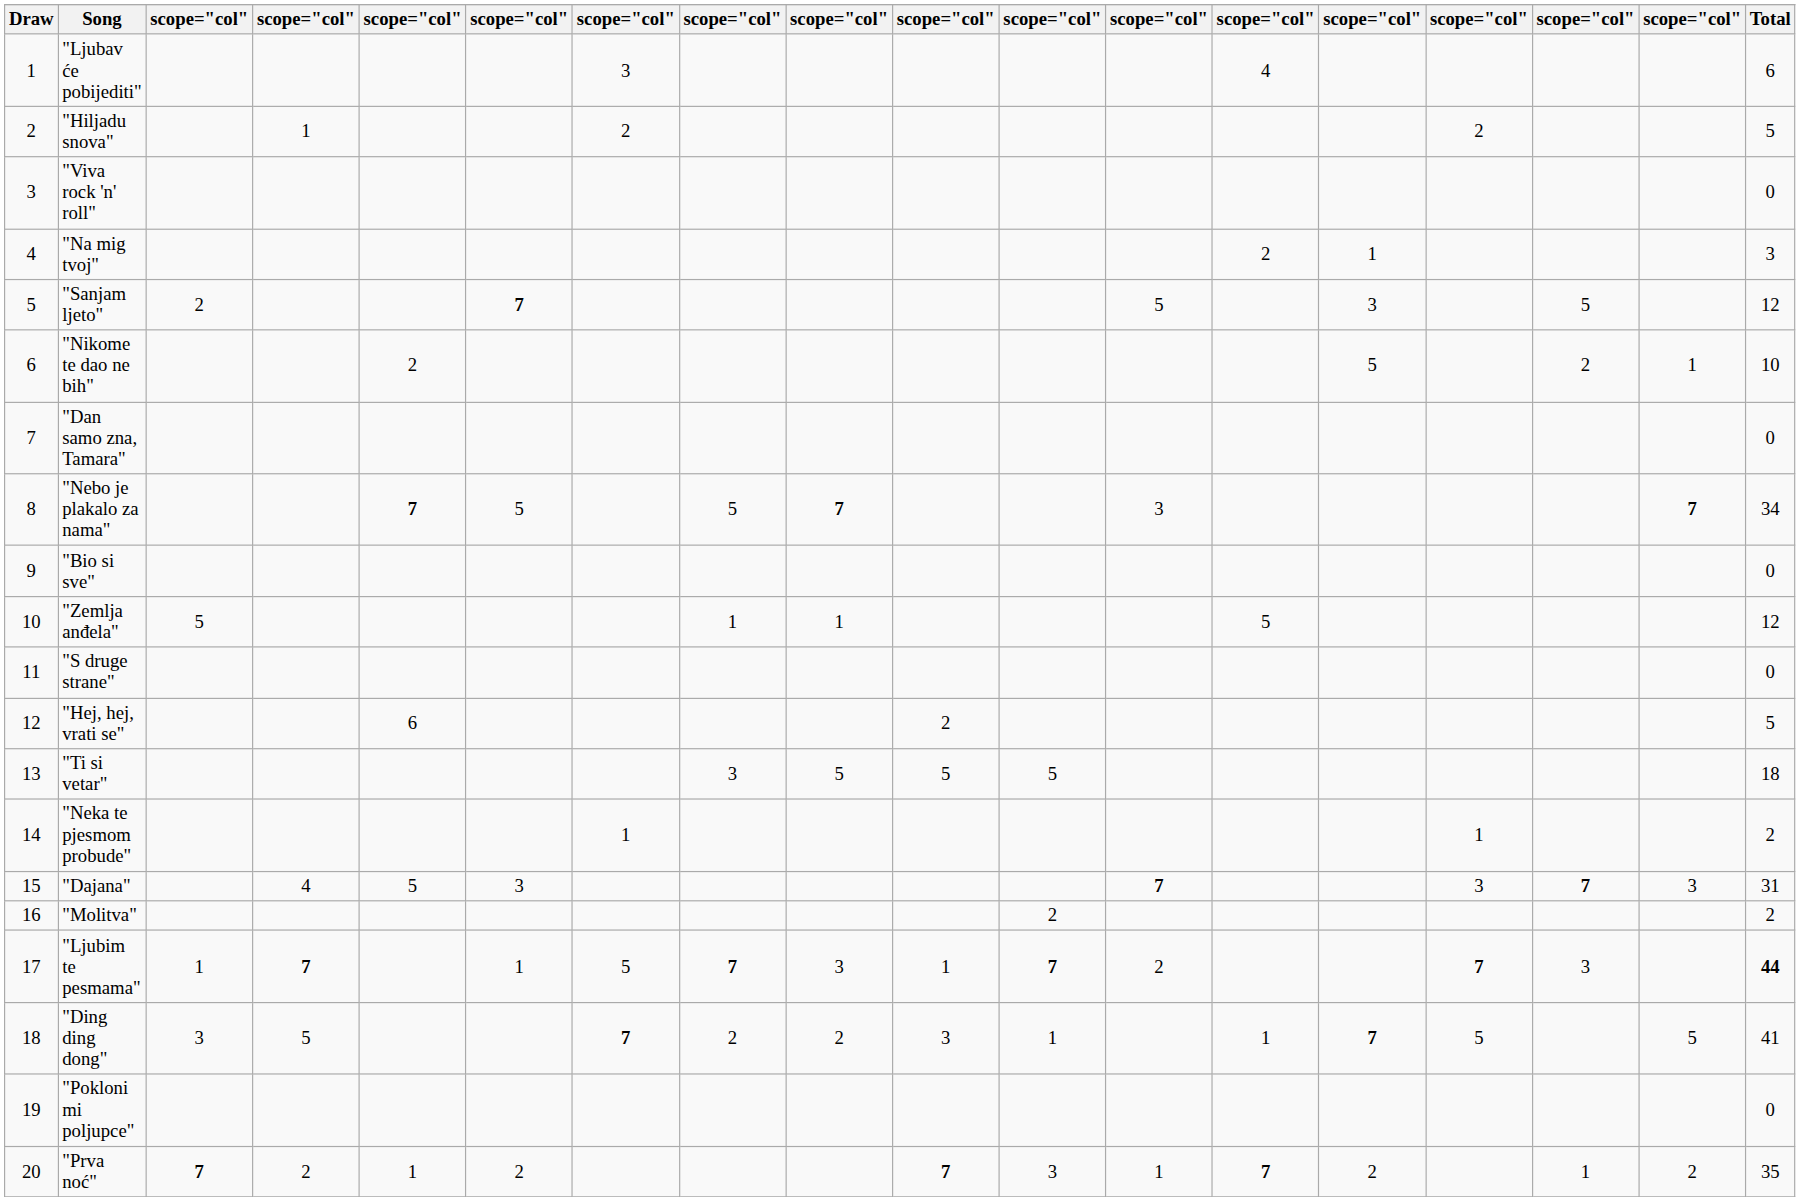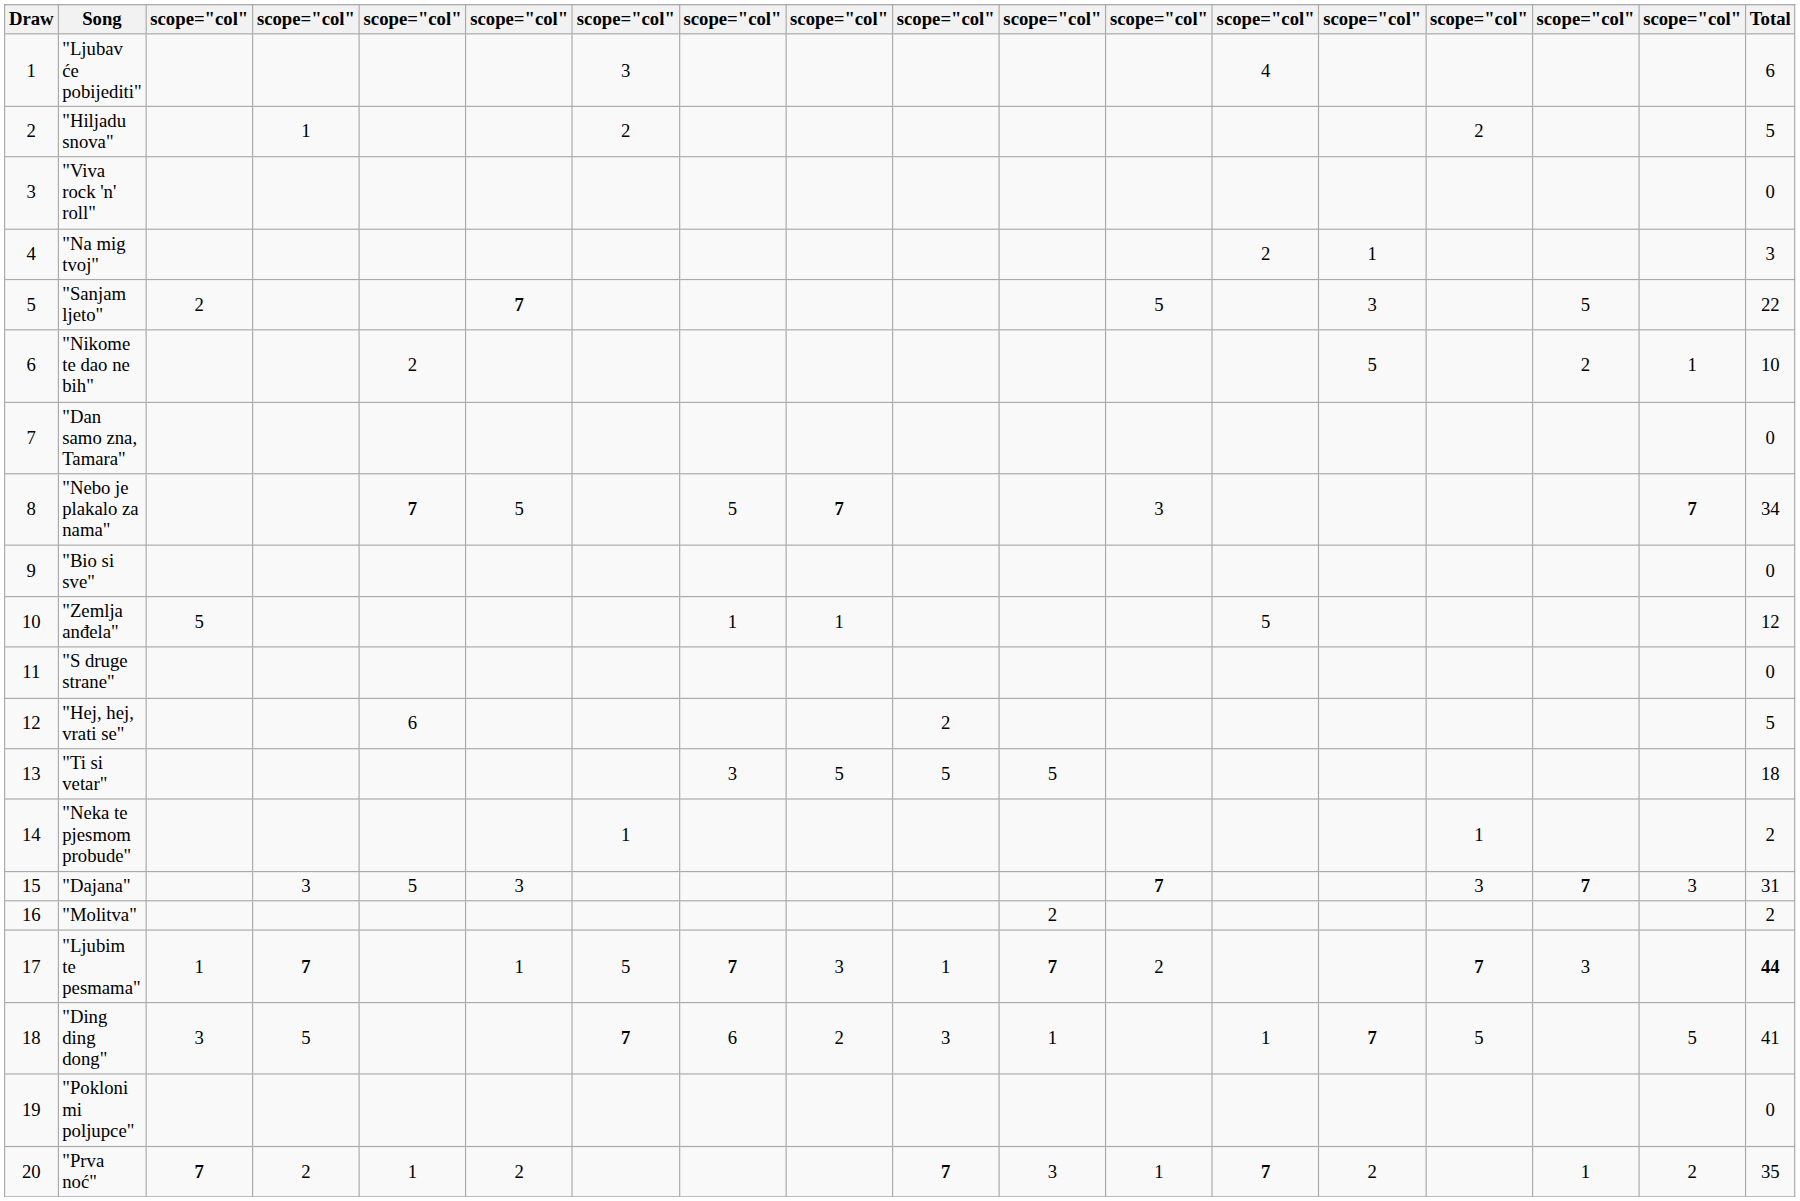(1770, 304) 12 -> (1770, 304) 22
(306, 885) 4 -> (306, 885) 3
(732, 1038) 2 -> (732, 1038) 6
